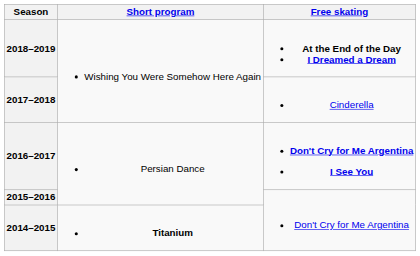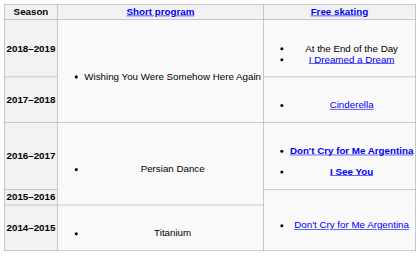(339, 54) bold -> (339, 54) normal
(160, 233) bold -> (160, 233) normal
